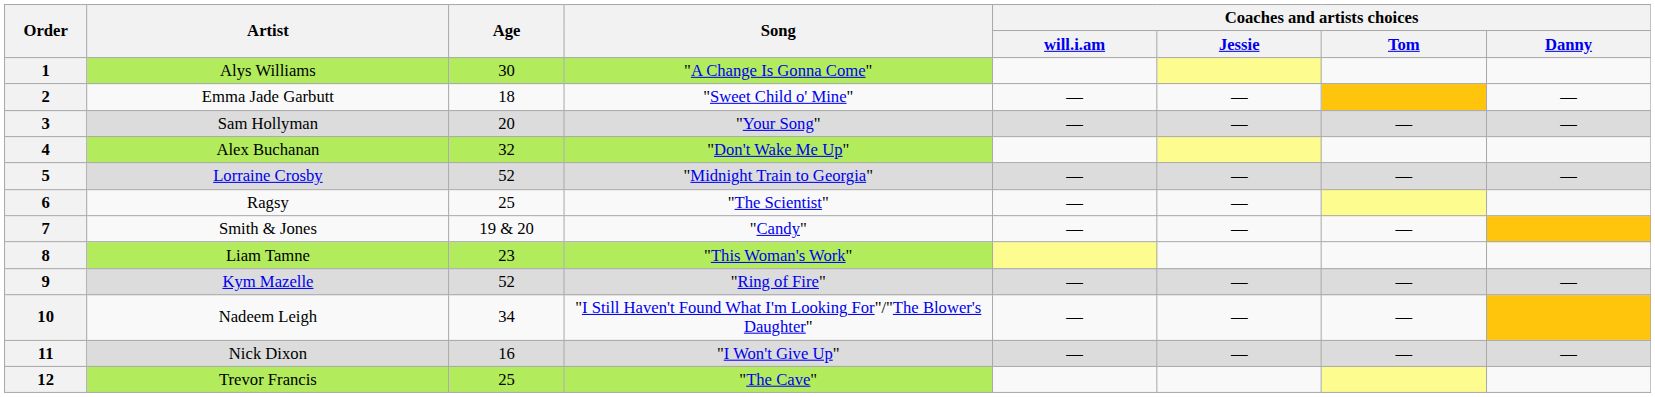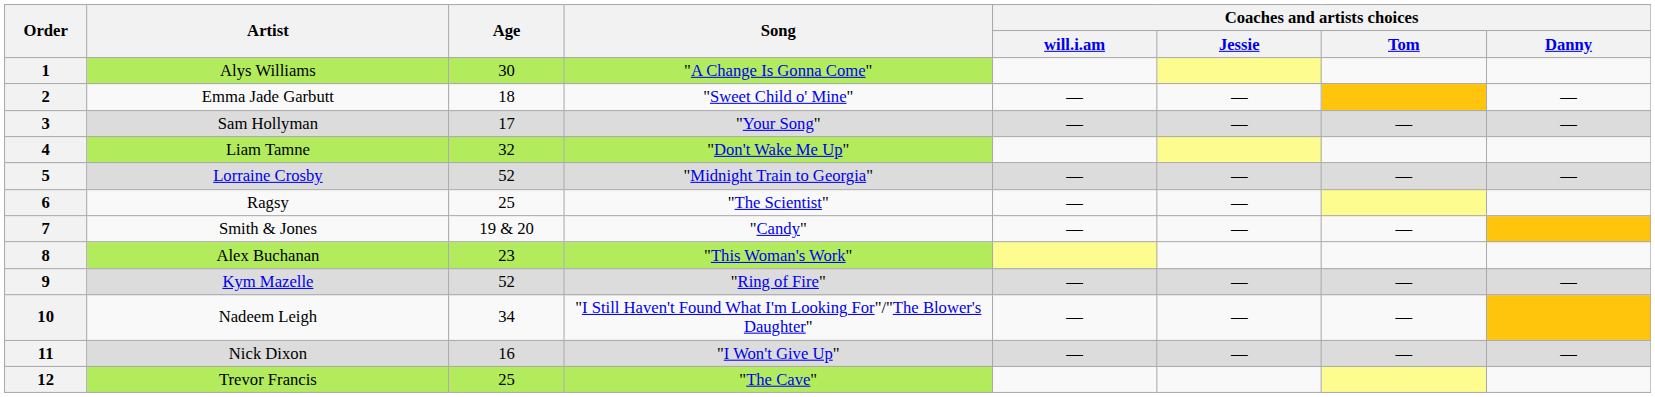(507, 123) 20 -> (507, 123) 17
(268, 149) Alex Buchanan -> (268, 149) Liam Tamne
(268, 255) Liam Tamne -> (268, 255) Alex Buchanan
